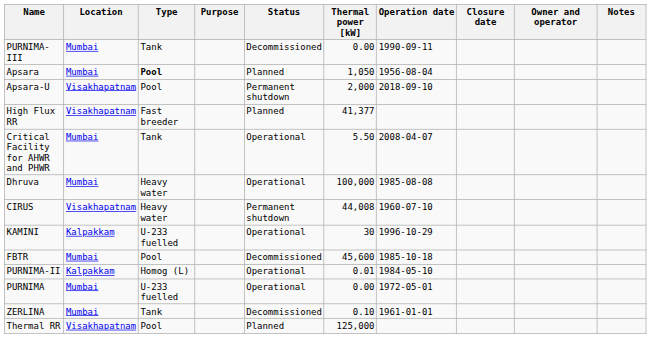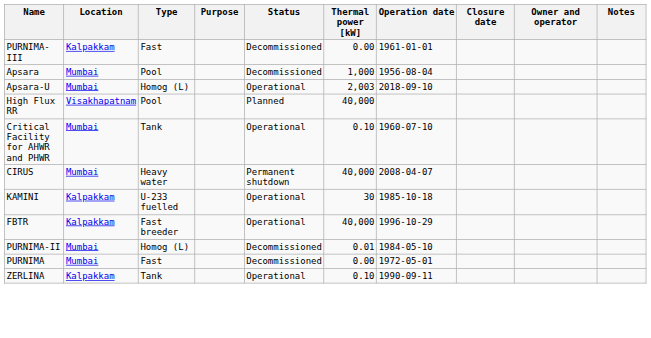(82, 47) Mumbai -> (90, 47) Kalpakkam
(151, 47) Tank -> (151, 47) Fast
(406, 47) 1990-09-11 -> (406, 47) 1961-01-01
(151, 72) bold -> (151, 72) normal
(265, 72) Planned -> (284, 72) Decommissioned
(361, 72) 1,050 -> (361, 72) 1,000
(101, 87) Visakhapatnam -> (82, 87) Mumbai
(151, 87) Pool -> (165, 87) Homog (L)
(271, 92) Permanent shutdown -> (276, 87) Operational
(361, 87) 2,000 -> (361, 87) 2,003
(159, 117) Fast breeder -> (151, 101) Pool
(358, 112) 41,377 -> (358, 101) 40,000
(364, 137) 5.50 -> (364, 126) 0.10
(406, 137) 2008-04-07 -> (406, 126) 1960-07-10
- row: (23, 182)
(101, 207) Visakhapatnam -> (82, 172) Mumbai
(358, 207) 44,008 -> (358, 172) 40,000
(406, 207) 1960-07-10 -> (406, 172) 2008-04-07
(406, 232) 1996-10-29 -> (406, 197) 1985-10-18
(82, 257) Mumbai -> (90, 222) Kalpakkam
(151, 257) Pool -> (159, 227) Fast breeder
(284, 257) Decommissioned -> (276, 222) Operational
(358, 257) 45,600 -> (358, 222) 40,000
(406, 257) 1985-10-18 -> (406, 222) 1996-10-29
(90, 272) Kalpakkam -> (82, 247) Mumbai
(276, 272) Operational -> (284, 247) Decommissioned
(159, 291) U-233 fuelled -> (151, 261) Fast
(276, 286) Operational -> (284, 261) Decommissioned
(82, 311) Mumbai -> (90, 276) Kalpakkam
(284, 311) Decommissioned -> (276, 276) Operational
(406, 311) 1961-01-01 -> (406, 276) 1990-09-11
- row: (33, 326)
